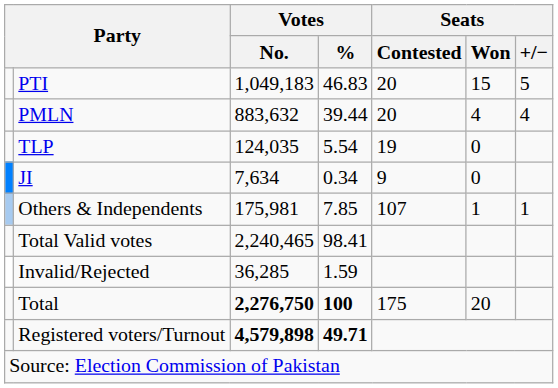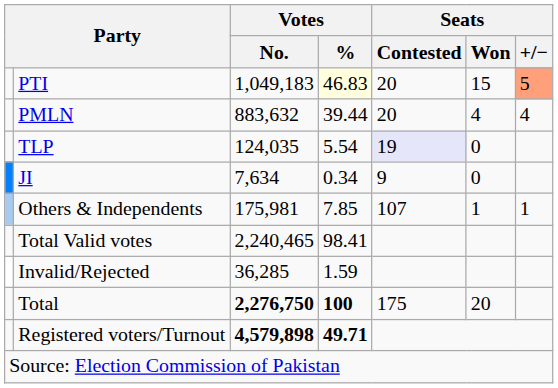(345, 83) no background -> (345, 83) lightyellow background
(525, 83) no background -> (525, 83) lightsalmon background
(387, 146) no background -> (387, 146) lavender background
